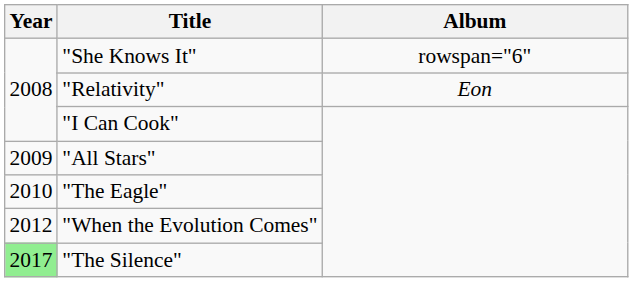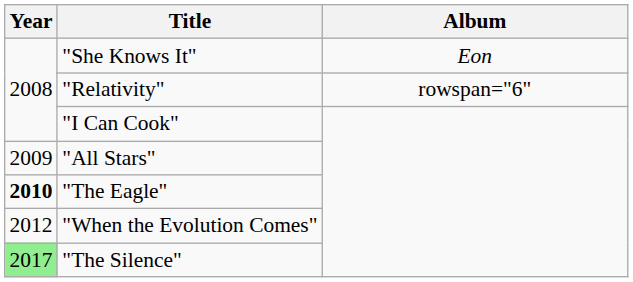(475, 55) rowspan="6" -> (475, 55) Eon
(475, 89) Eon -> (475, 89) rowspan="6"
(31, 191) normal -> (31, 191) bold
